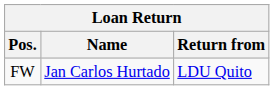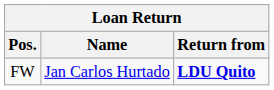(215, 71) normal -> (216, 71) bold
